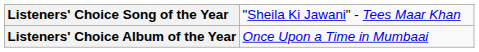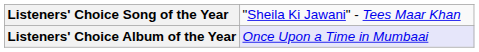(335, 36) no background -> (335, 36) lavender background
